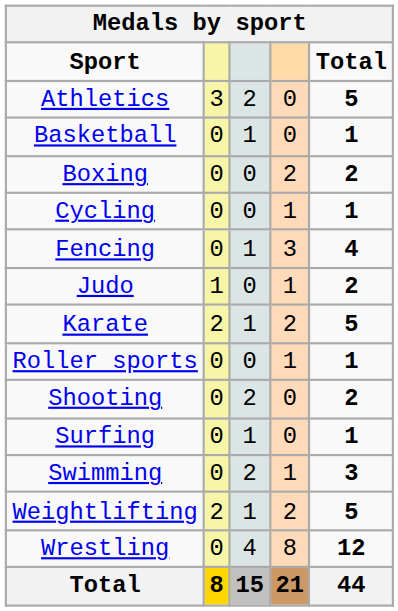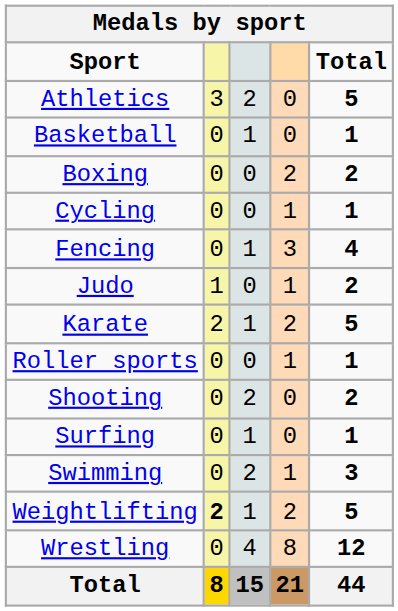(217, 511) normal -> (217, 511) bold
